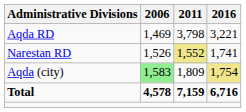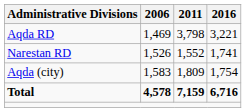(191, 53) khaki background -> (191, 53) no background
(157, 72) lightgreen background -> (157, 72) no background
(224, 72) khaki background -> (224, 72) no background
